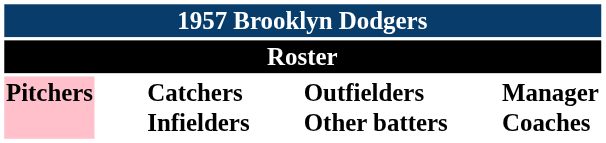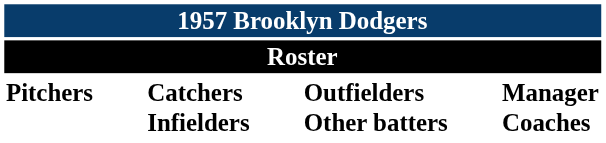(49, 92) pink background -> (49, 92) no background
